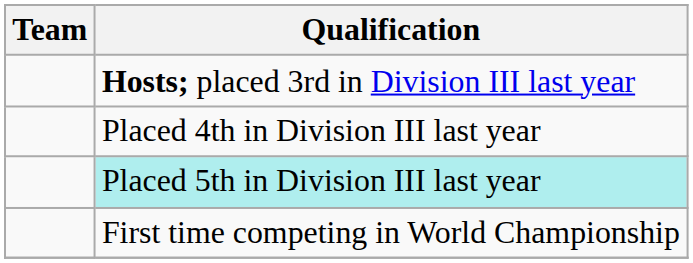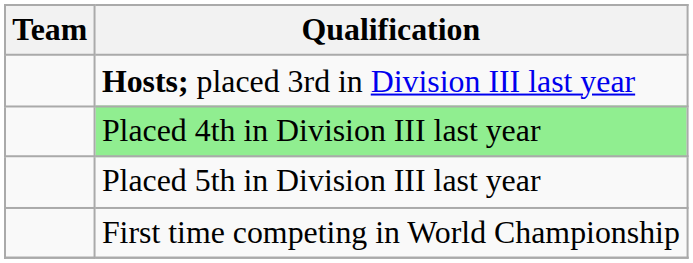(321, 130) no background -> (321, 130) lightgreen background
(321, 181) paleturquoise background -> (321, 181) no background
